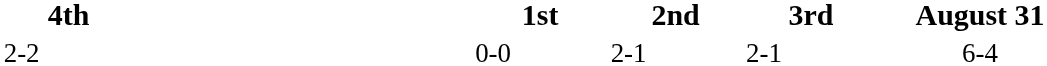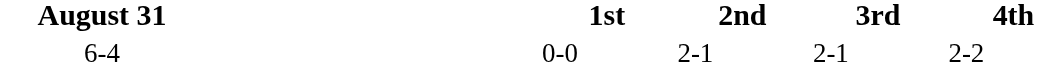columns swapped: (980, 15) <-> (69, 15)
